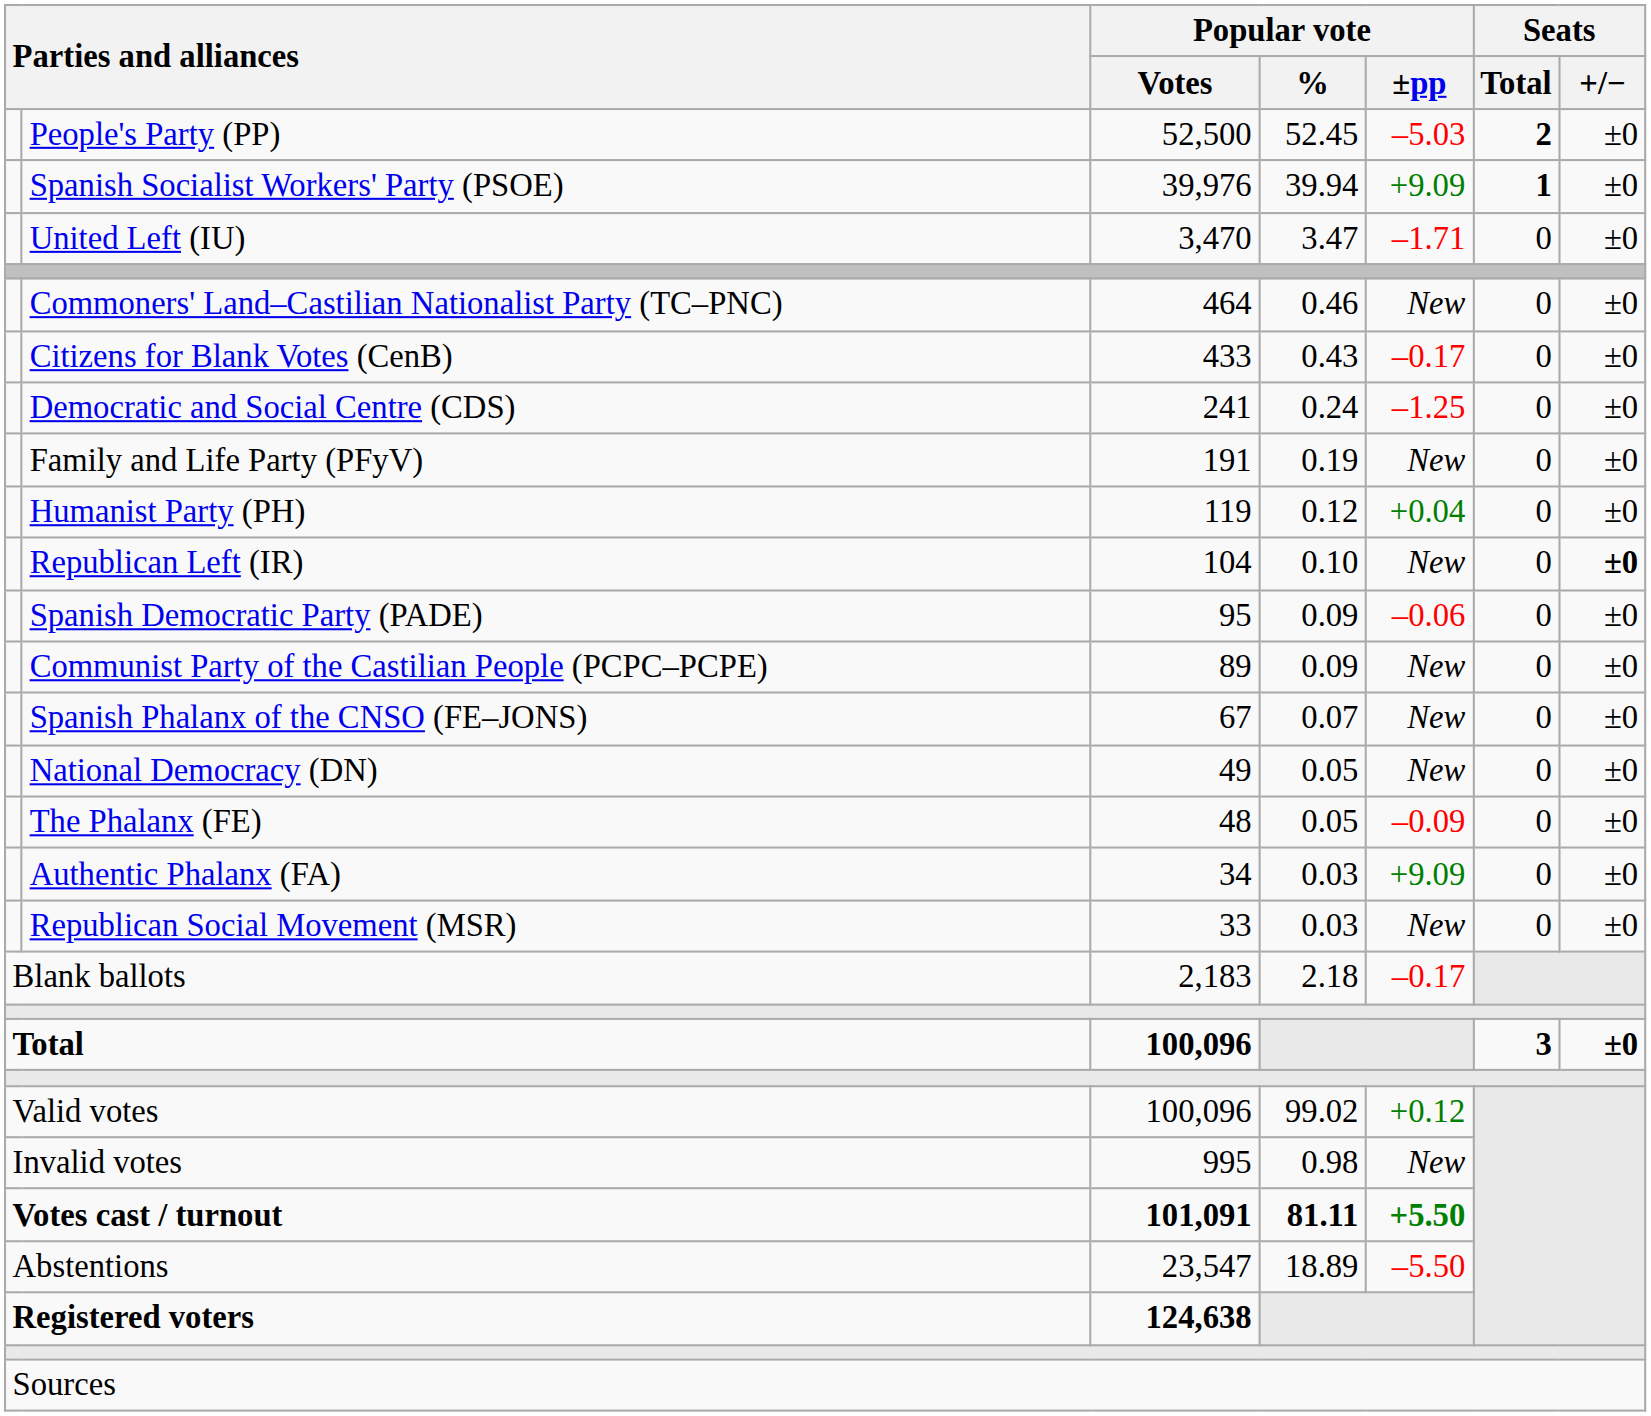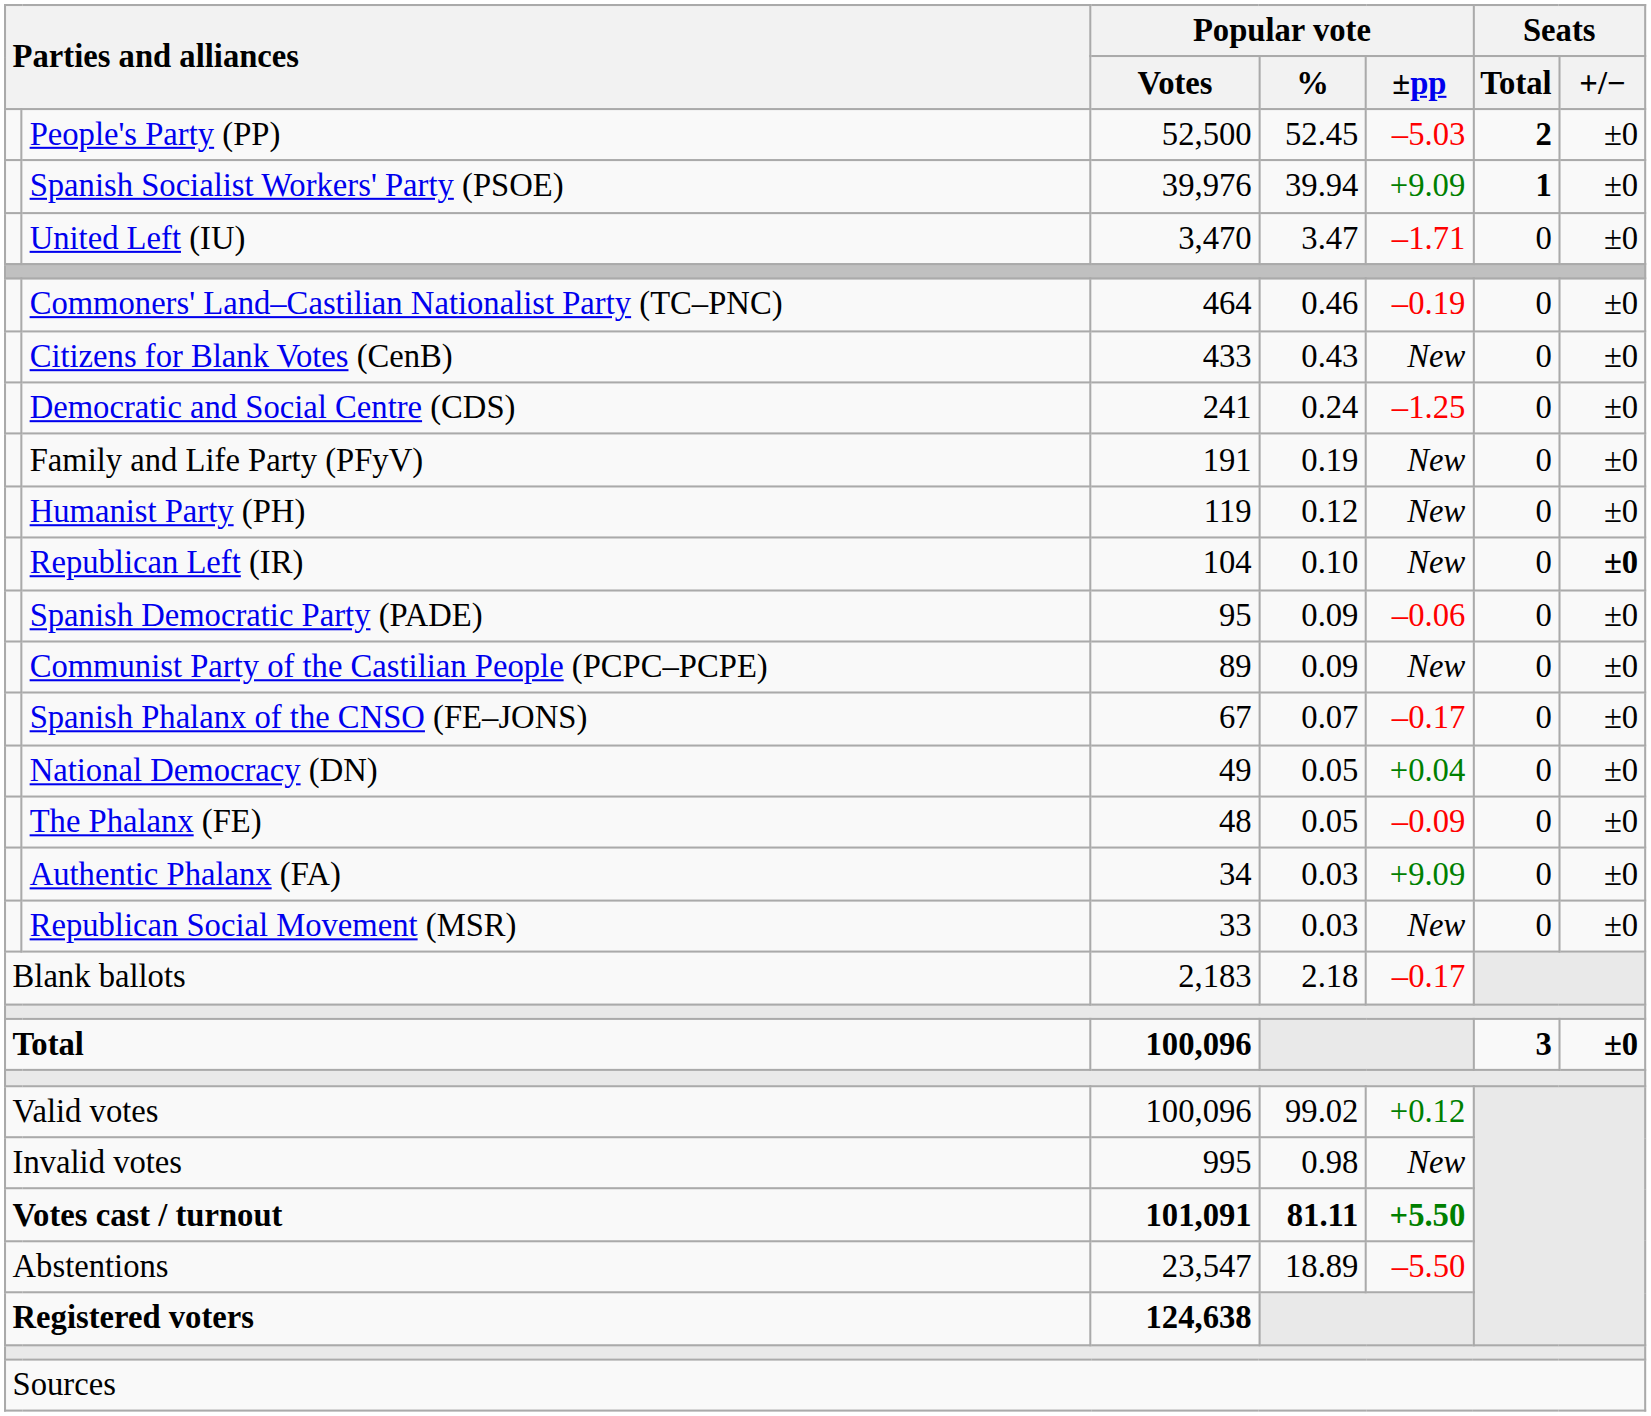(1436, 304) New -> (1429, 304) –0.19
(1429, 356) –0.17 -> (1436, 356) New
(1428, 511) +0.04 -> (1436, 511) New
(1436, 718) New -> (1429, 718) –0.17
(1436, 770) New -> (1428, 770) +0.04
